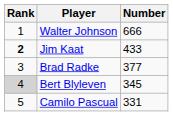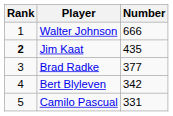(132, 49) 433 -> (132, 49) 435
(21, 85) lightgrey background -> (21, 85) no background
(132, 85) 345 -> (132, 85) 342
